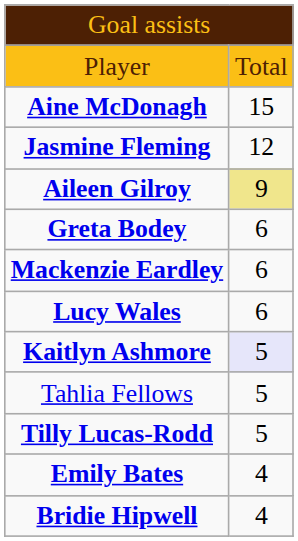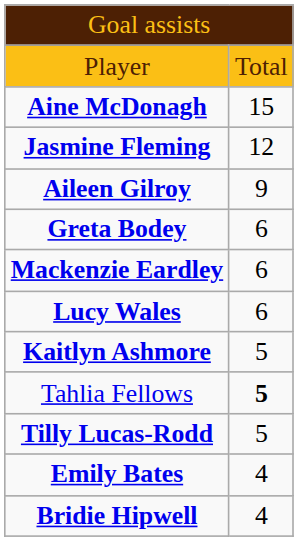(261, 188) khaki background -> (261, 188) no background
(261, 351) lavender background -> (261, 351) no background
(261, 392) normal -> (261, 392) bold
